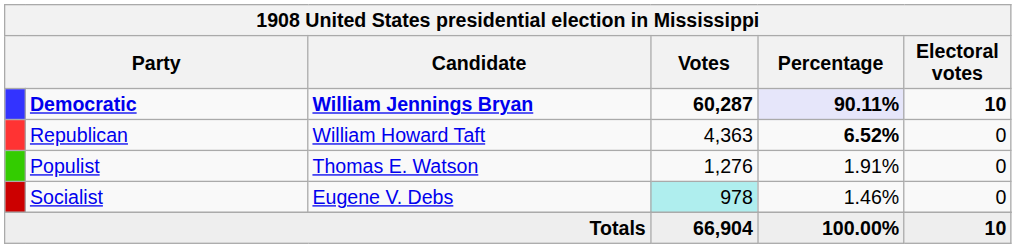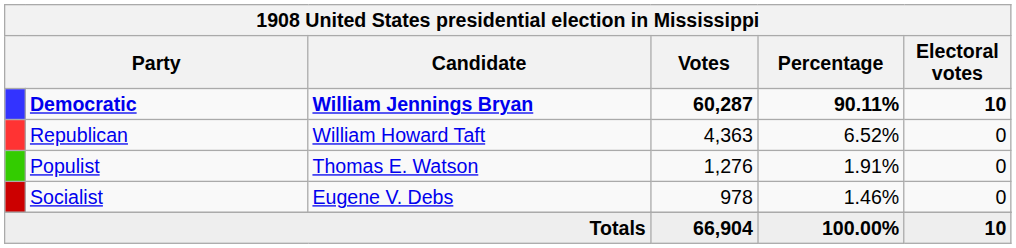(867, 104) lavender background -> (867, 104) no background
(871, 135) bold -> (871, 135) normal
(737, 197) paleturquoise background -> (737, 197) no background
